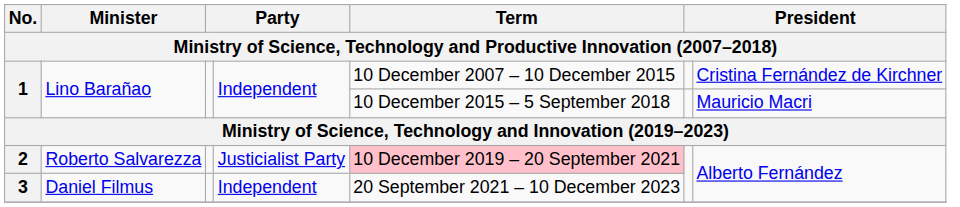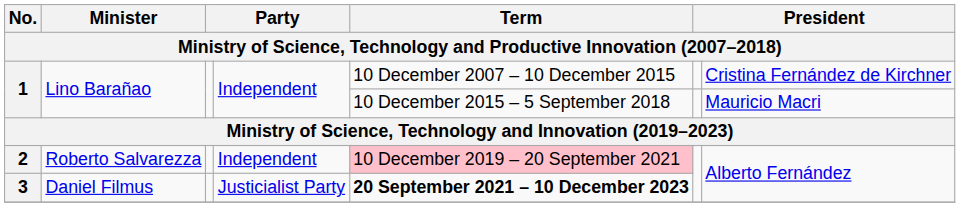(281, 159) Justicialist Party -> (267, 159) Independent
(267, 187) Independent -> (281, 187) Justicialist Party
(517, 187) normal -> (521, 187) bold
